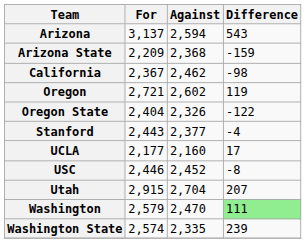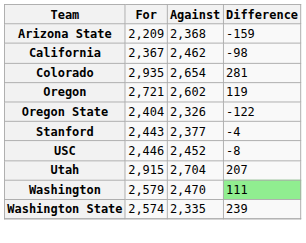- row: (65, 34)
+ row: (65, 73)
- row: (65, 151)
